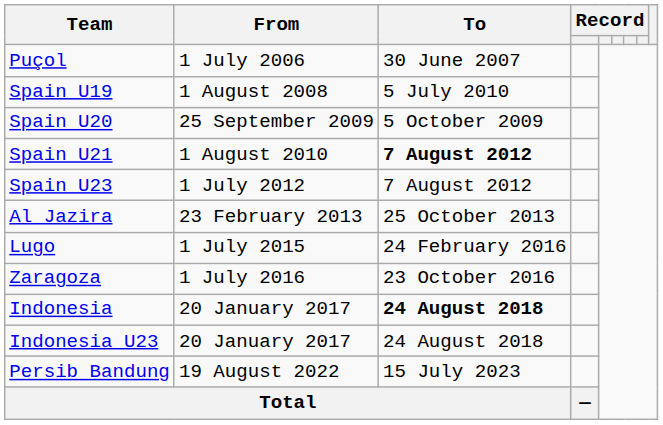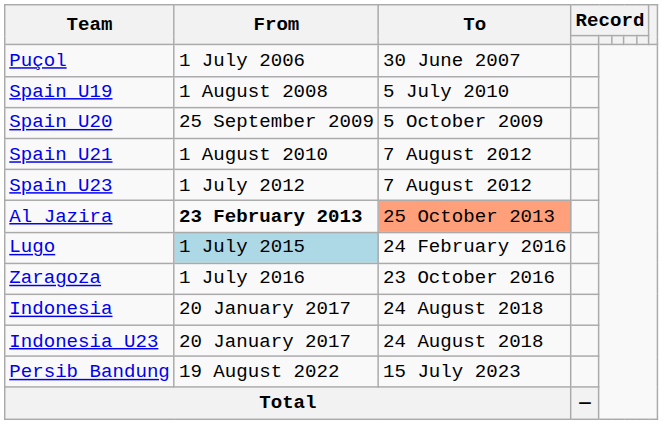(458, 154) bold -> (458, 154) normal
(271, 216) normal -> (271, 216) bold
(469, 216) no background -> (469, 216) lightsalmon background
(242, 247) no background -> (242, 247) lightblue background
(463, 310) bold -> (463, 310) normal
